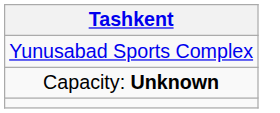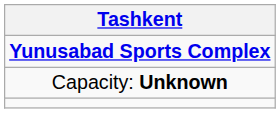(131, 51) normal -> (140, 51) bold
